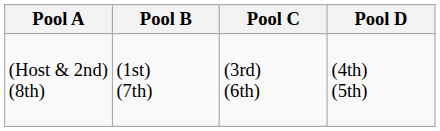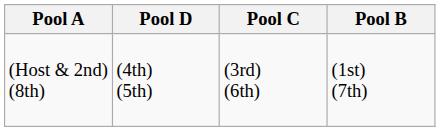columns swapped: (166, 19) <-> (381, 19)
